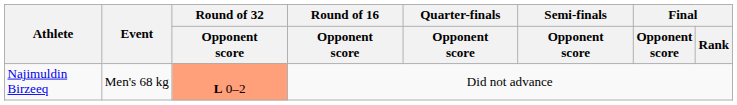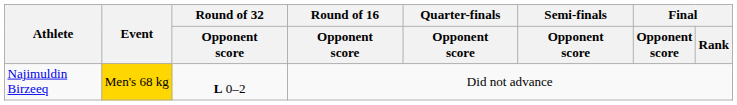(137, 82) no background -> (137, 82) gold background
(230, 89) lightsalmon background -> (230, 89) no background
